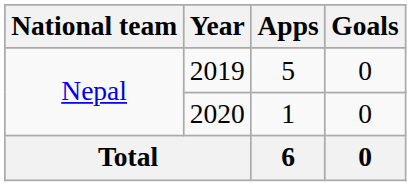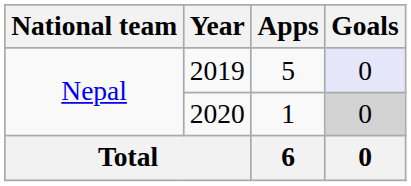(365, 69) no background -> (365, 69) lavender background
(365, 113) no background -> (365, 113) lightgrey background
